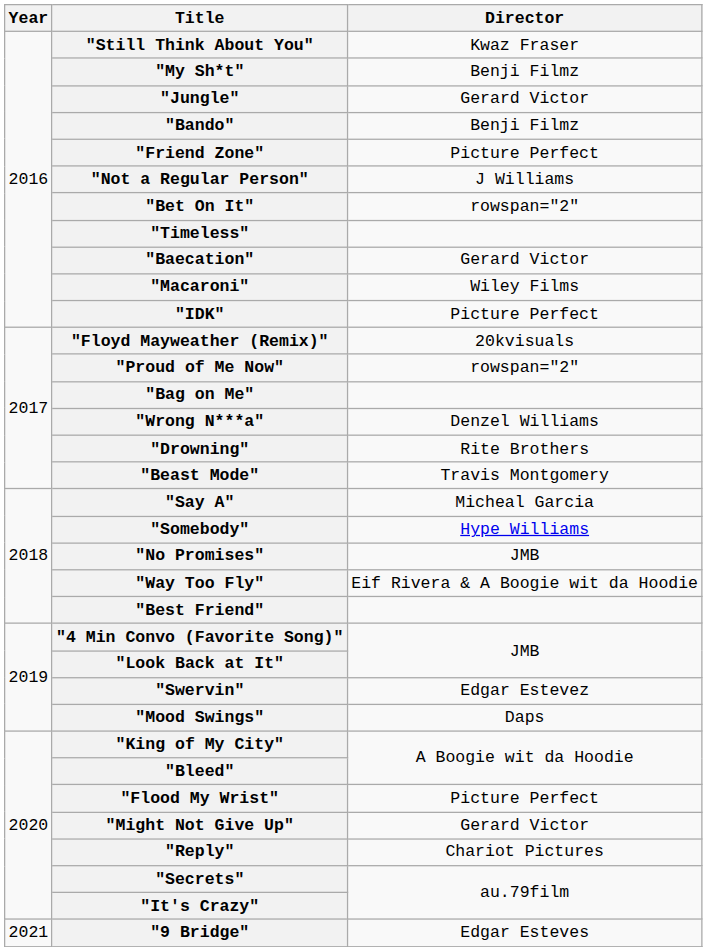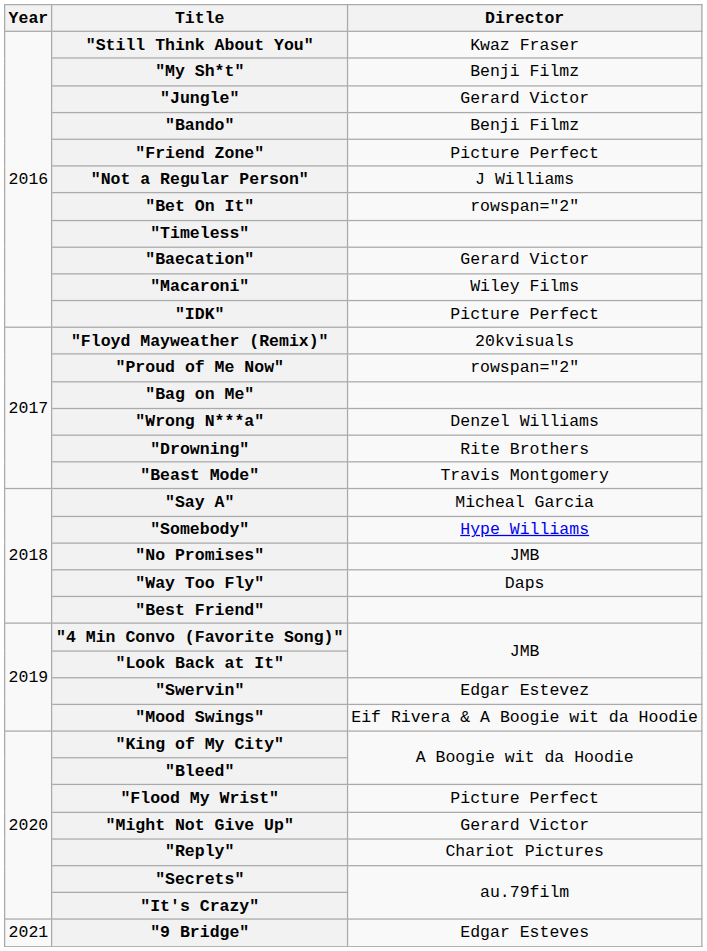(525, 583) Eif Rivera & A Boogie wit da Hoodie -> (525, 583) Daps
(525, 718) Daps -> (525, 718) Eif Rivera & A Boogie wit da Hoodie
